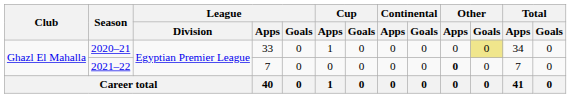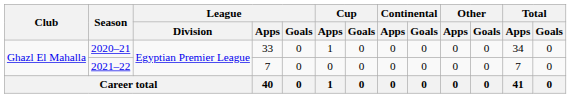(487, 48) khaki background -> (487, 48) no background
(455, 66) bold -> (455, 66) normal
